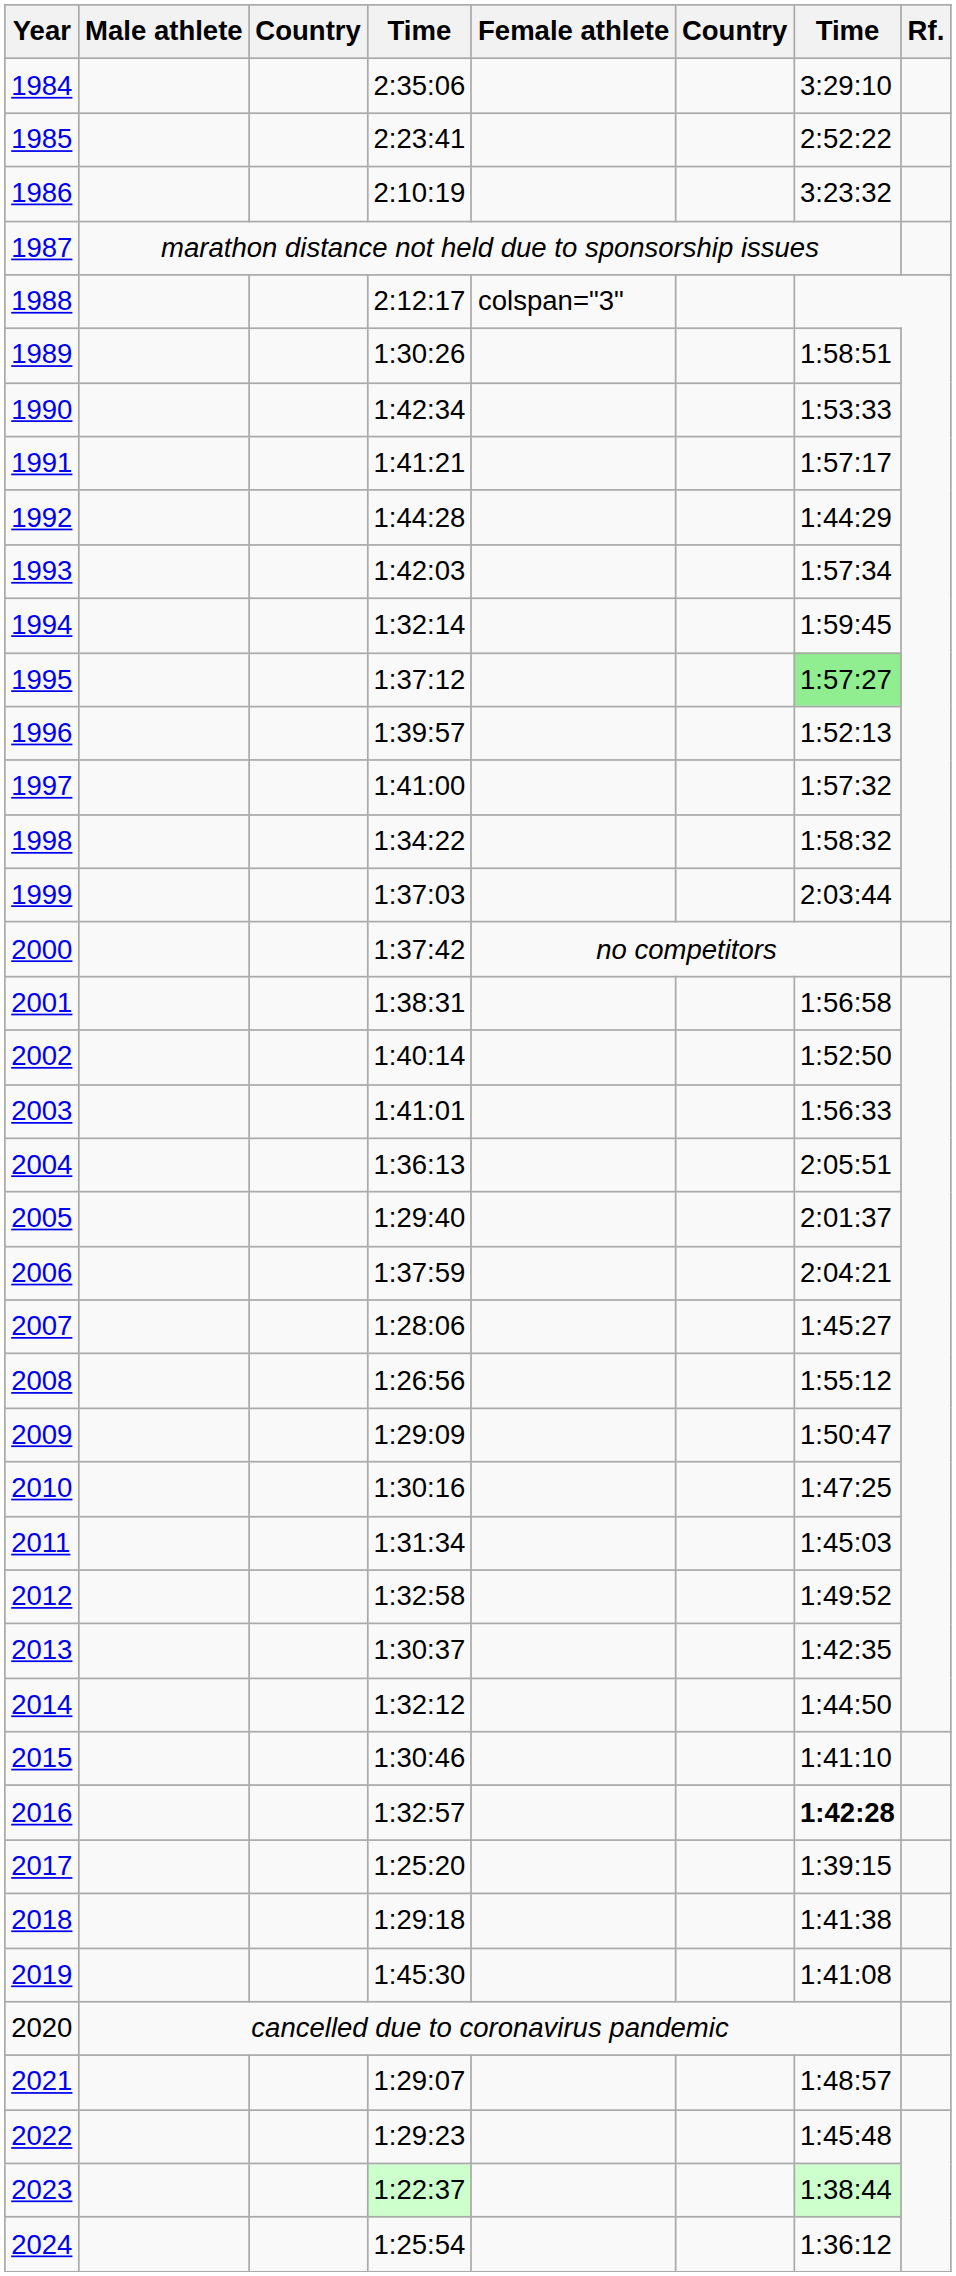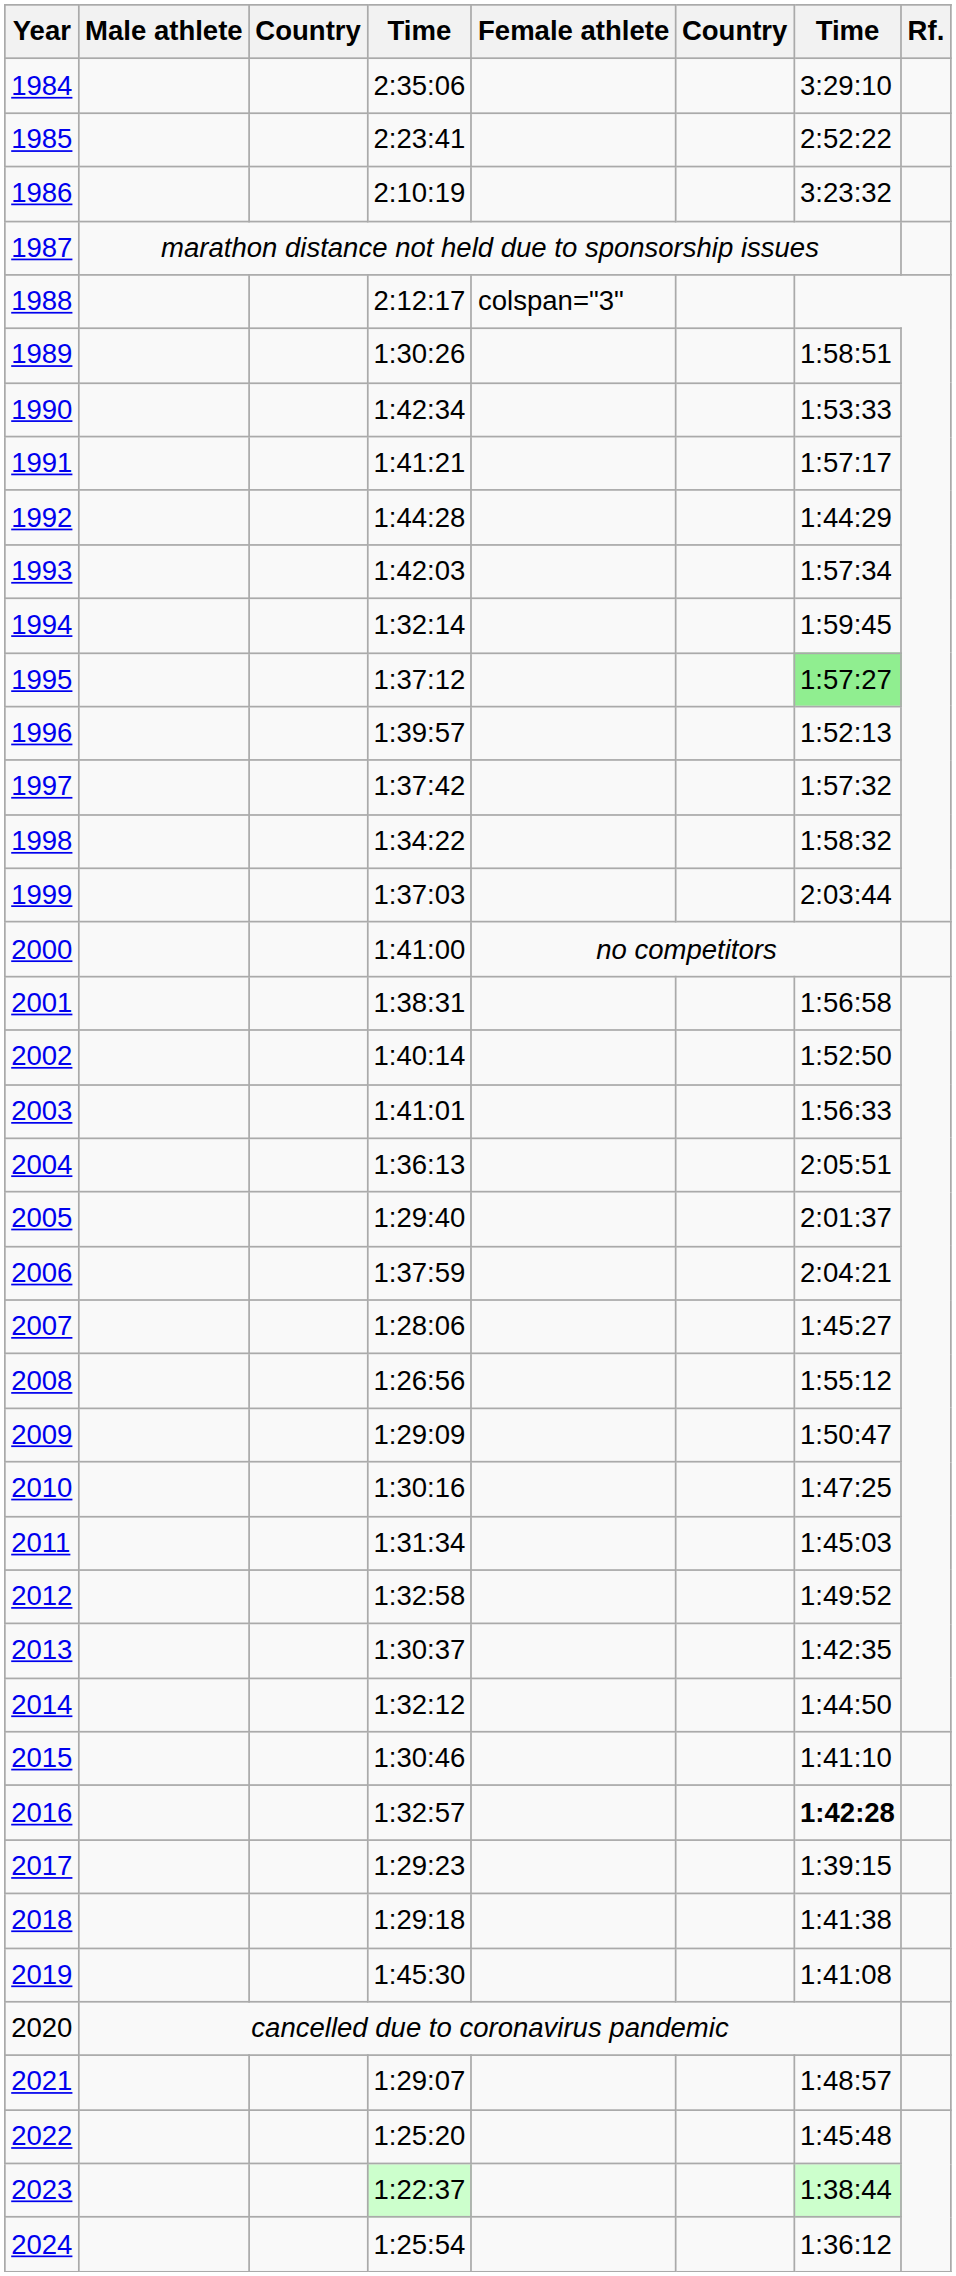(419, 786) 1:41:00 -> (419, 786) 1:37:42
(419, 948) 1:37:42 -> (419, 948) 1:41:00
(419, 1866) 1:25:20 -> (419, 1866) 1:29:23
(419, 2136) 1:29:23 -> (419, 2136) 1:25:20
